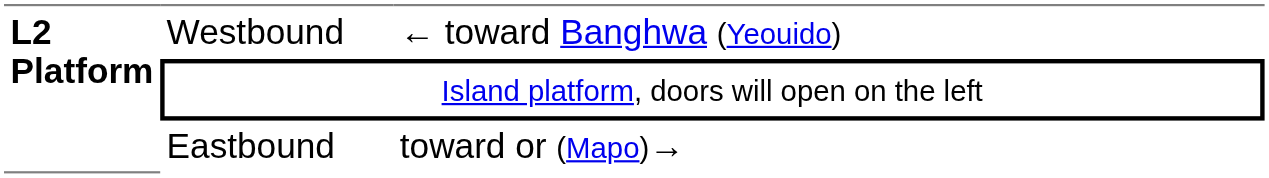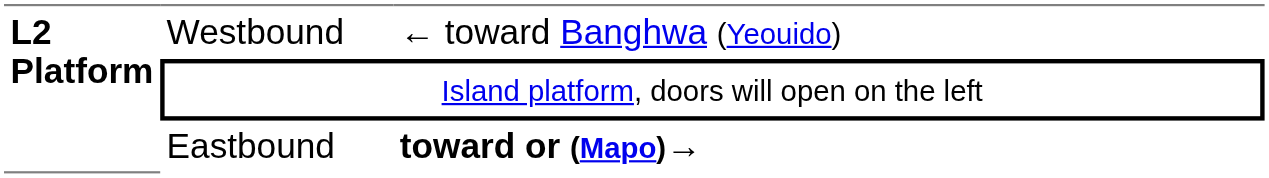(542, 146) normal -> (551, 146) bold
